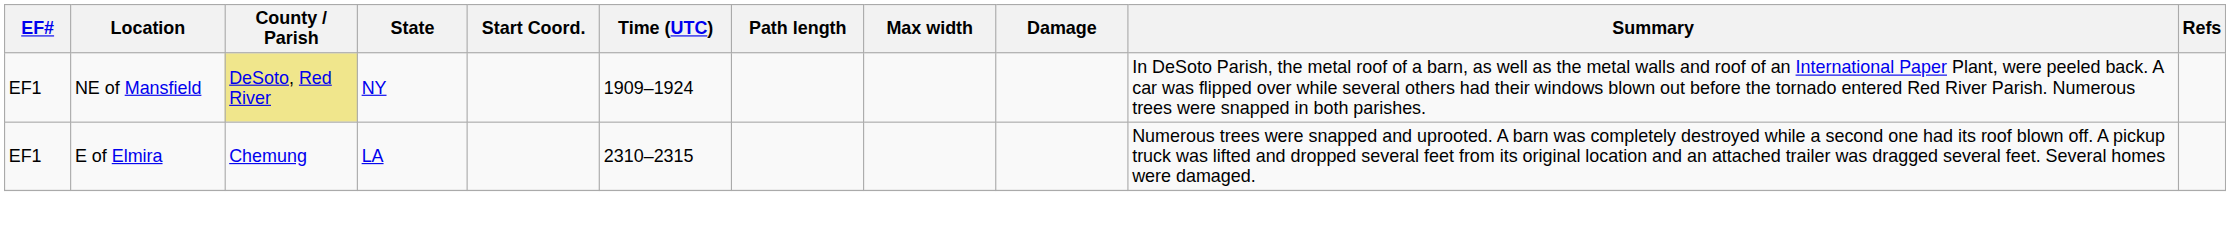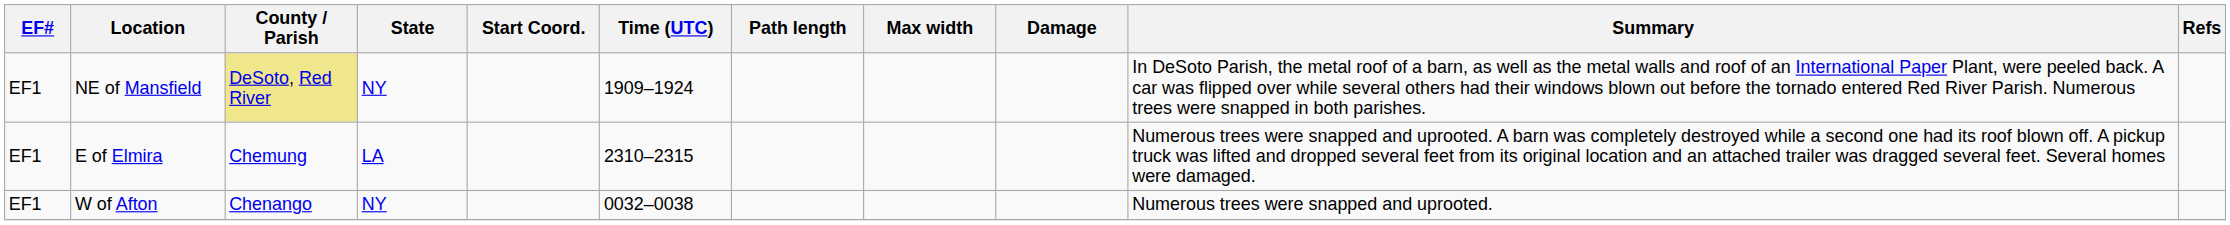+ row: (116, 204)
